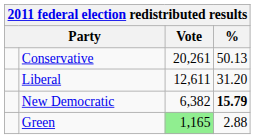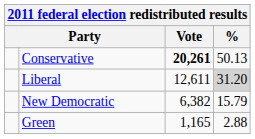(192, 58) normal -> (192, 58) bold
(232, 79) no background -> (232, 79) lightgrey background
(232, 101) bold -> (232, 101) normal
(195, 123) lightgreen background -> (195, 123) no background
